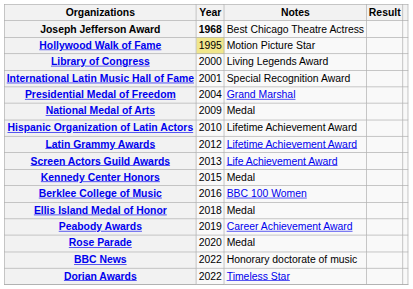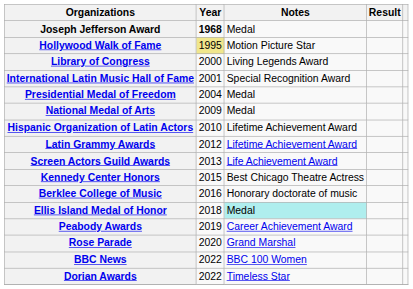(295, 29) Best Chicago Theatre Actress -> (241, 29) Medal
(261, 95) Grand Marshal -> (241, 95) Medal
(241, 177) Medal -> (295, 177) Best Chicago Theatre Actress
(267, 194) BBC 100 Women -> (292, 194) Honorary doctorate of music
(241, 210) no background -> (241, 210) paleturquoise background
(241, 243) Medal -> (261, 243) Grand Marshal
(292, 260) Honorary doctorate of music -> (267, 260) BBC 100 Women
